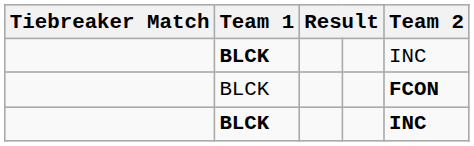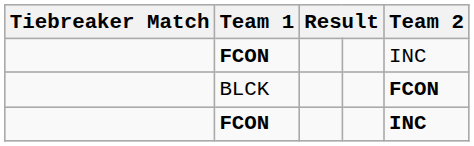(244, 56) BLCK -> (244, 56) FCON
(244, 123) BLCK -> (244, 123) FCON
